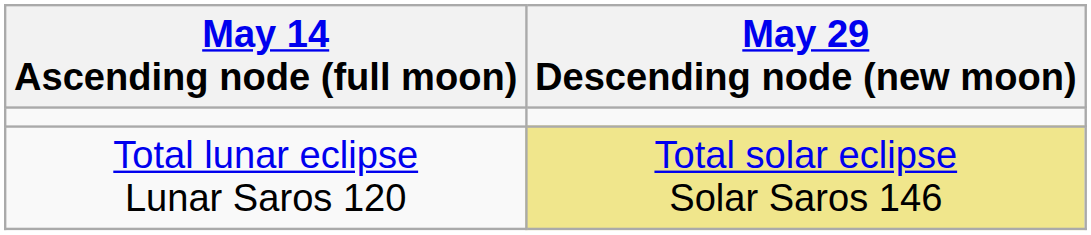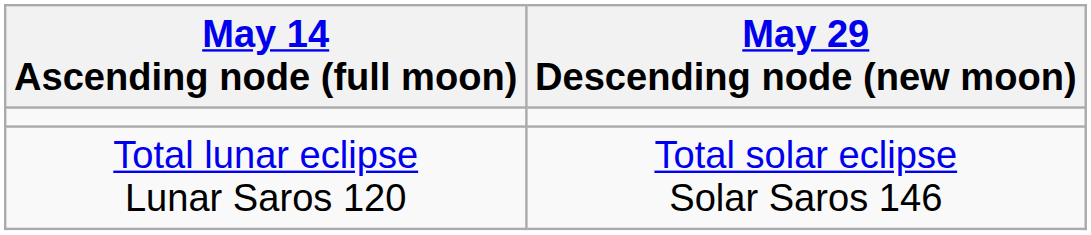(806, 176) khaki background -> (806, 176) no background
